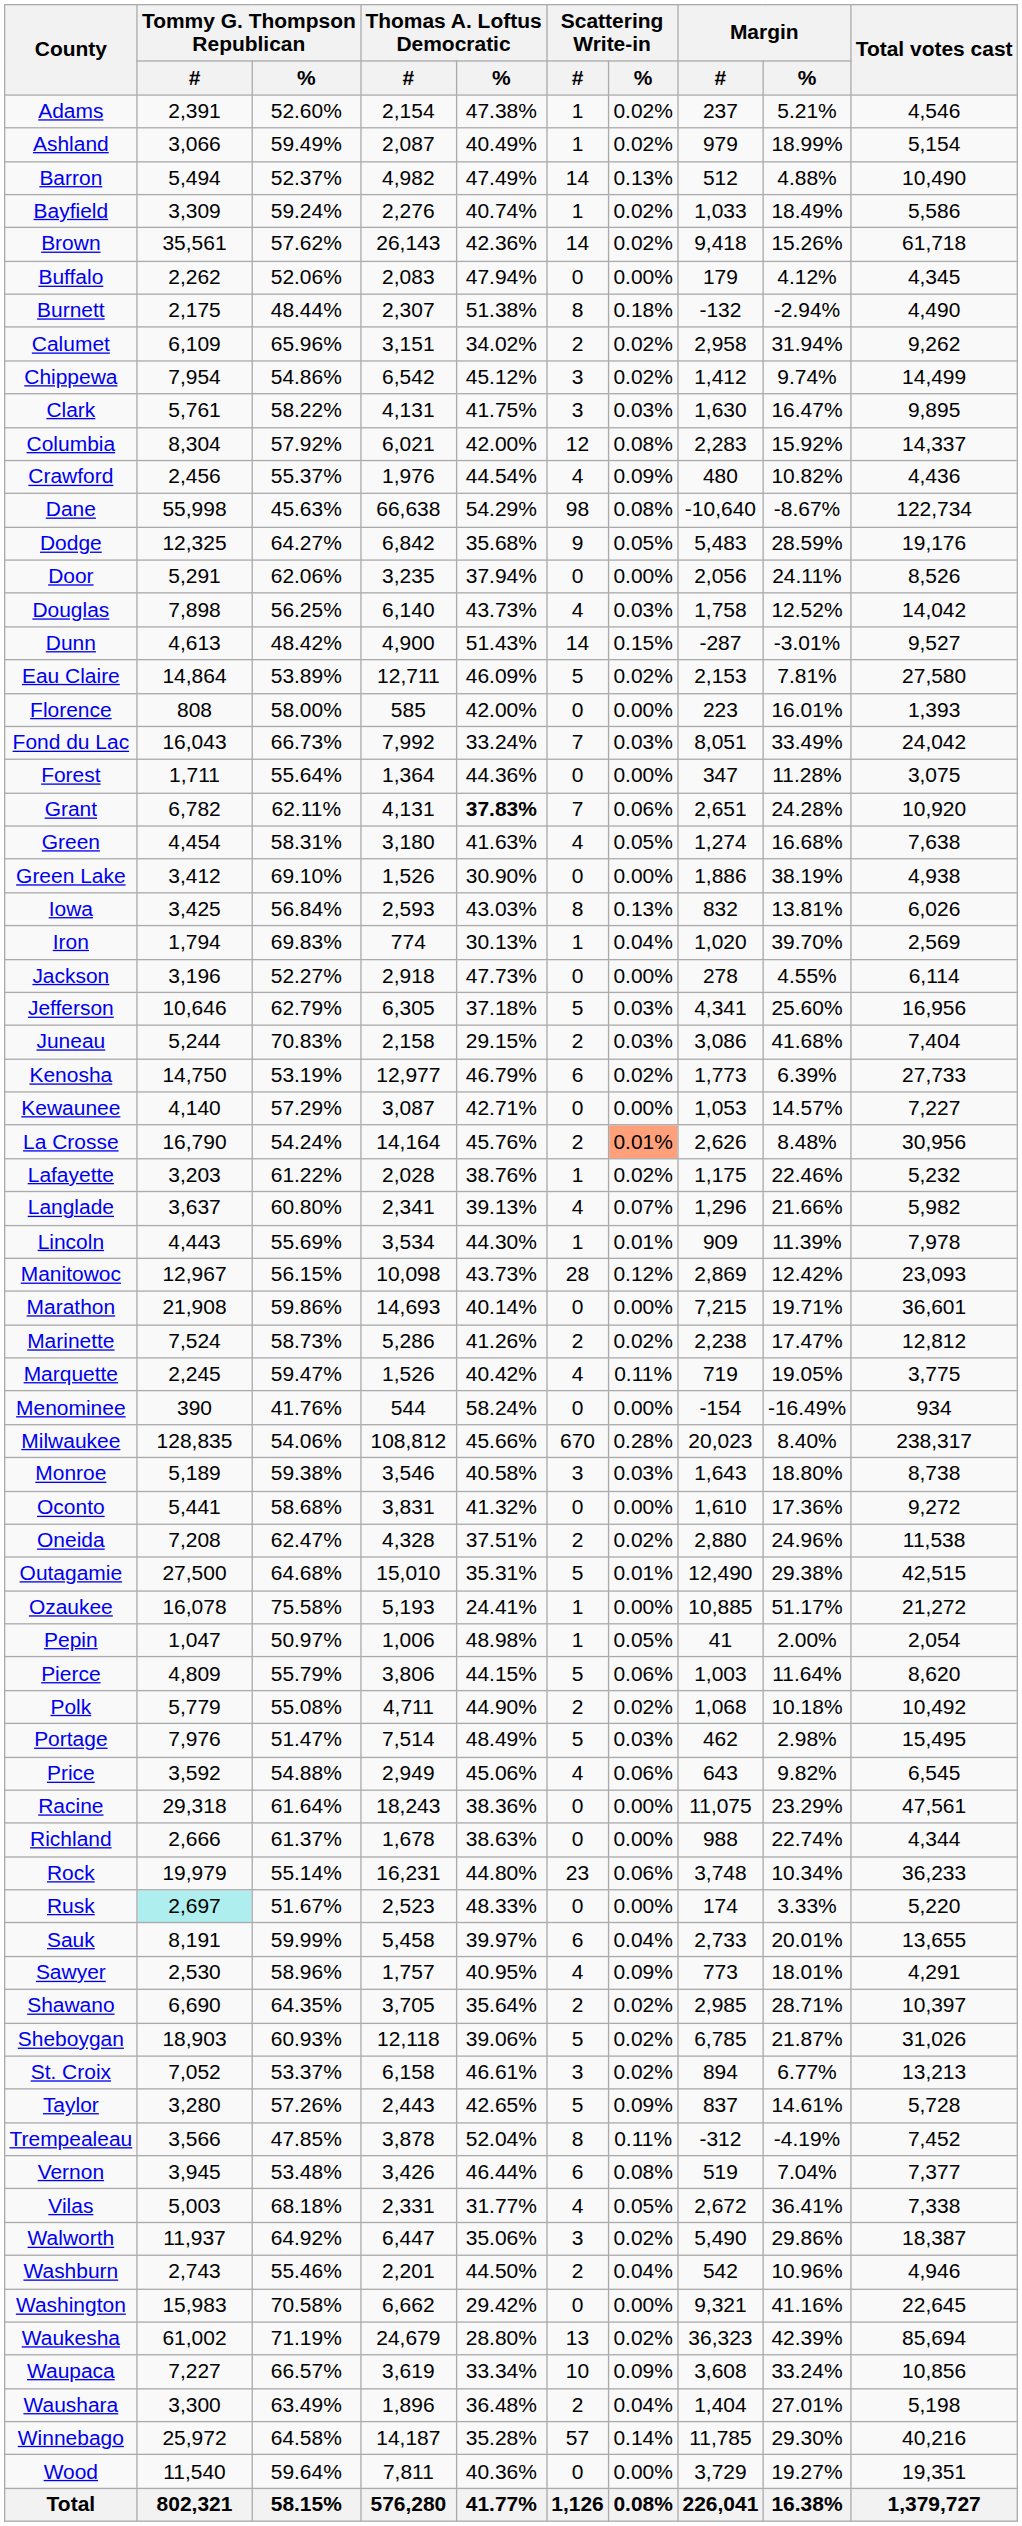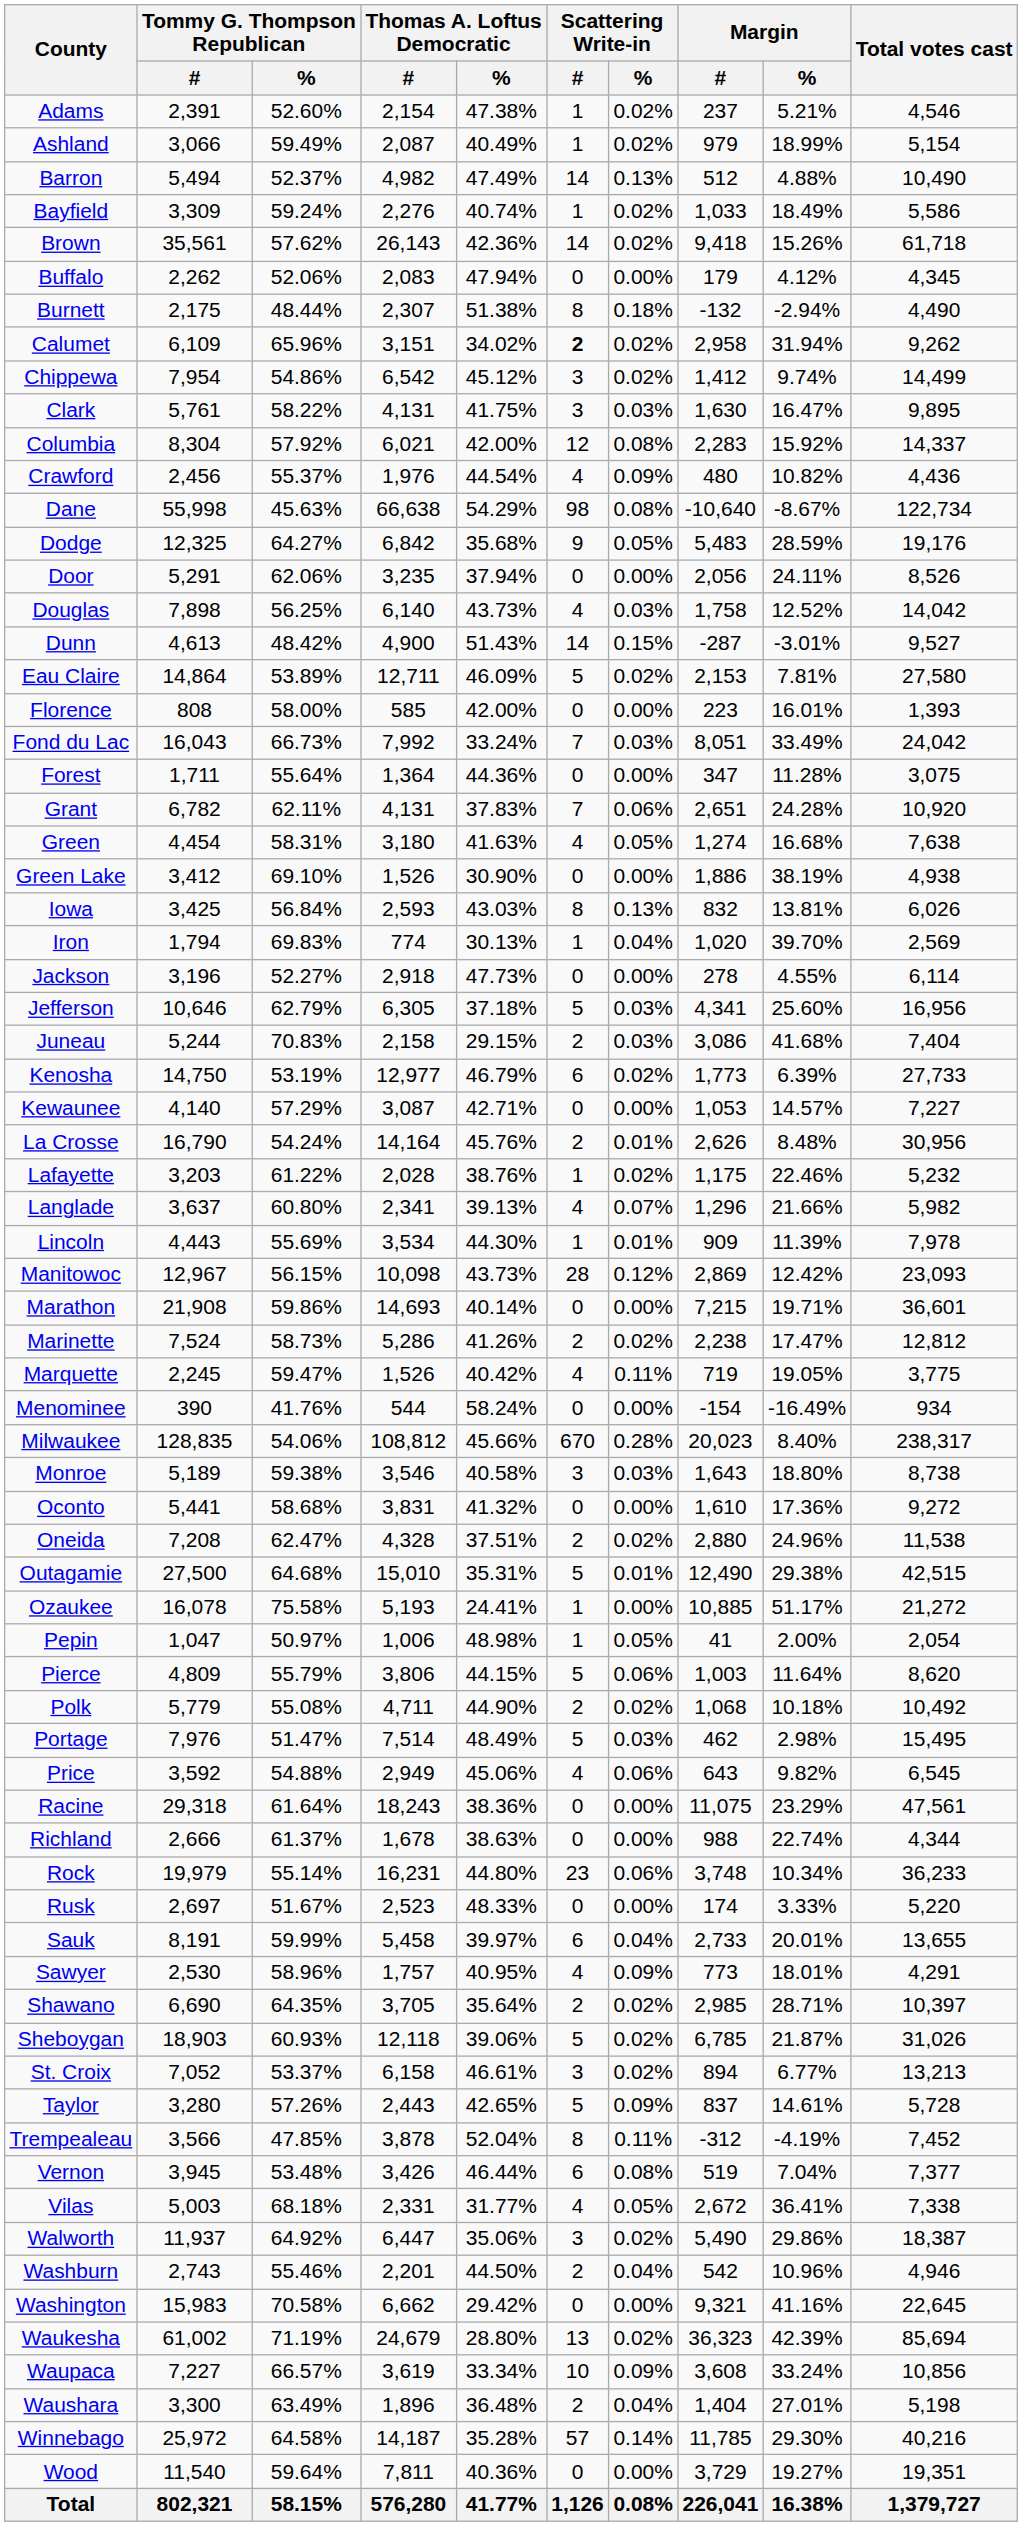(578, 343) normal -> (578, 343) bold
(501, 809) bold -> (501, 809) normal
(643, 1141) lightsalmon background -> (643, 1141) no background
(194, 1906) paleturquoise background -> (194, 1906) no background
